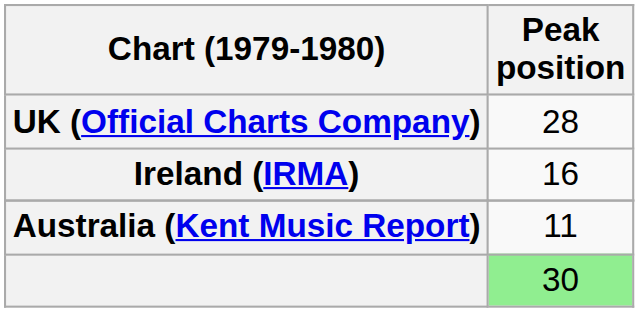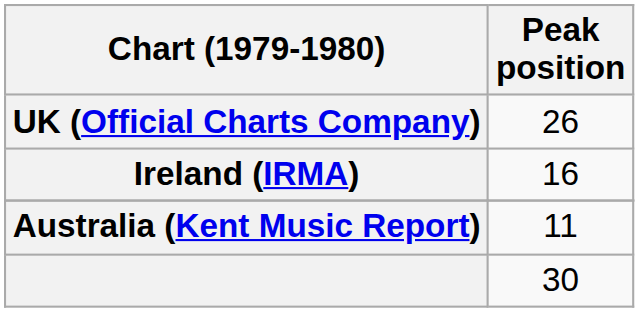(561, 121) 28 -> (561, 121) 26
(561, 279) lightgreen background -> (561, 279) no background
